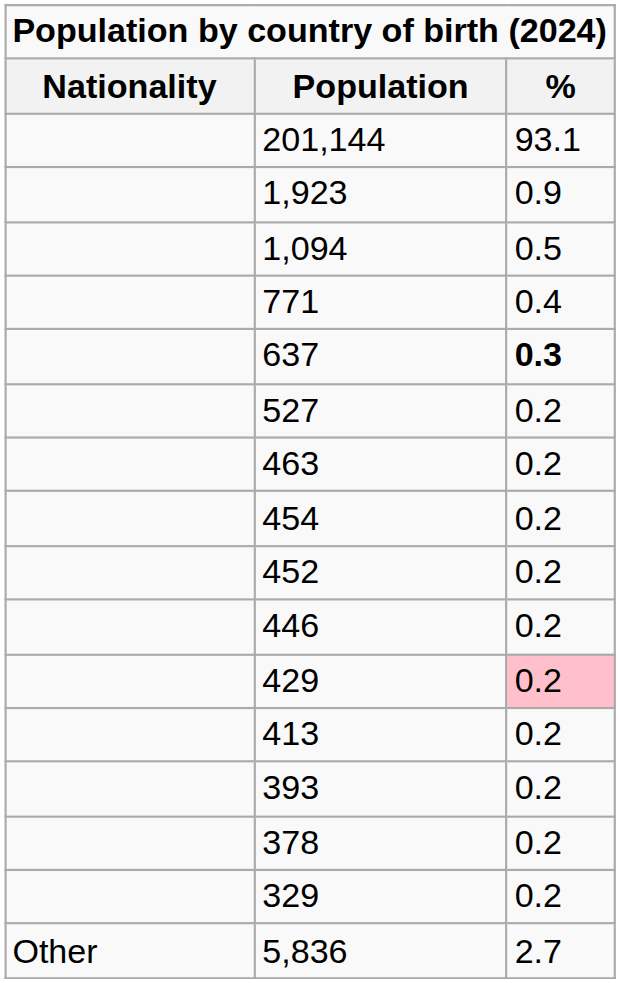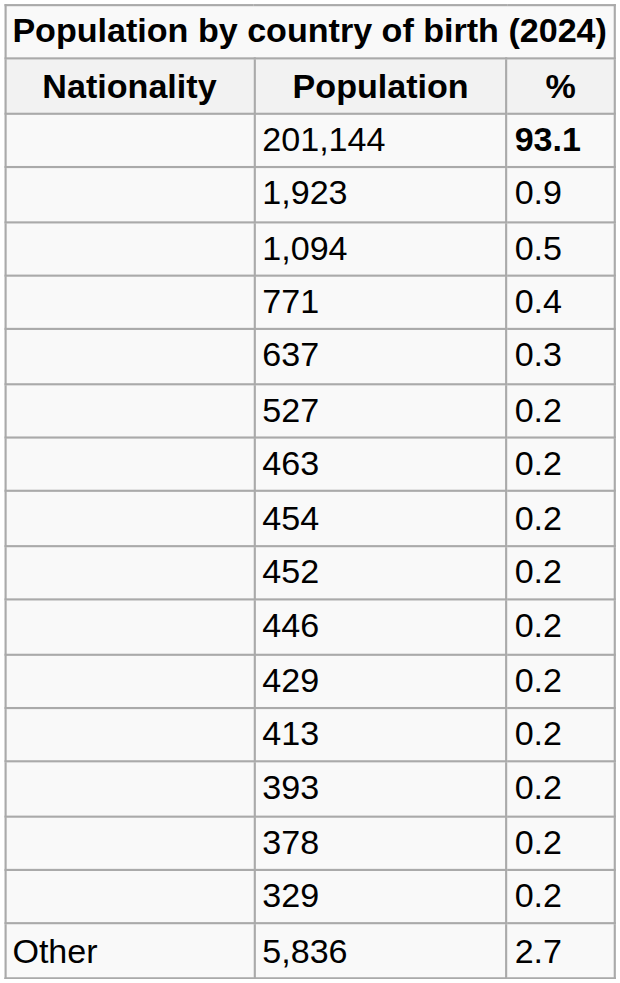(548, 139) normal -> (548, 139) bold
(538, 355) bold -> (538, 355) normal
(538, 680) pink background -> (538, 680) no background
